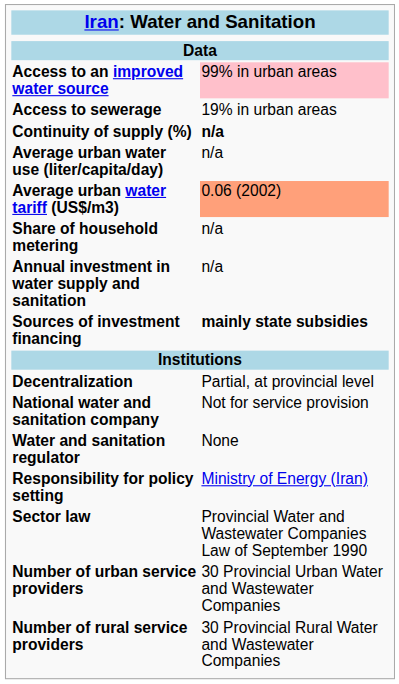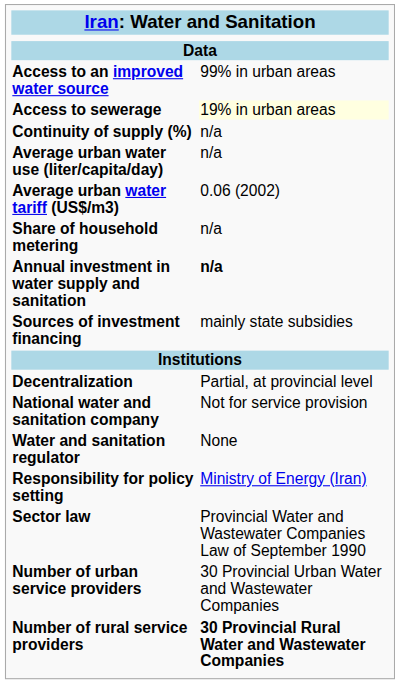(269, 72) pink background -> (268, 72) no background
(269, 110) no background -> (268, 110) lightyellow background
(213, 131) bold -> (211, 131) normal
(241, 190) lightsalmon background -> (240, 190) no background
(212, 267) normal -> (211, 267) bold
(285, 322) bold -> (277, 322) normal
(290, 644) normal -> (283, 644) bold
